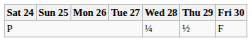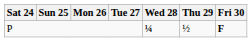(149, 28) normal -> (149, 28) bold
(221, 28) normal -> (221, 28) bold
